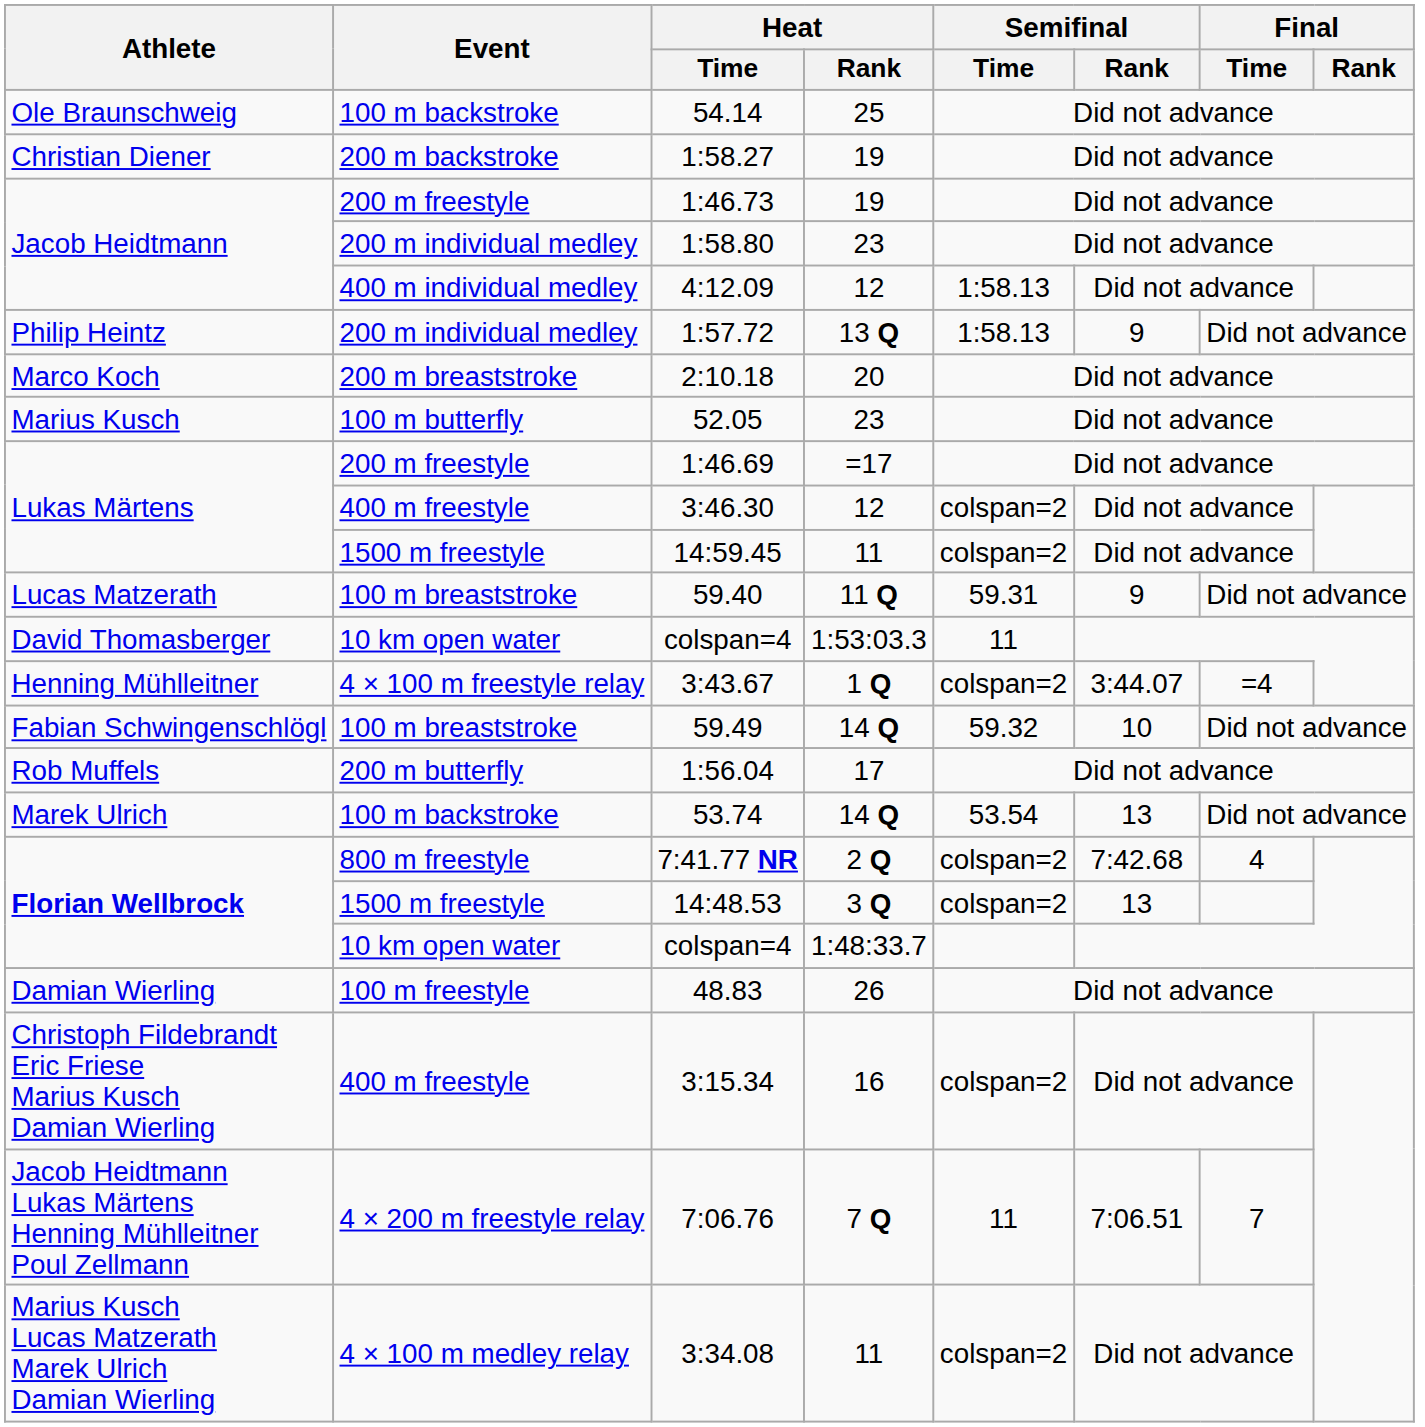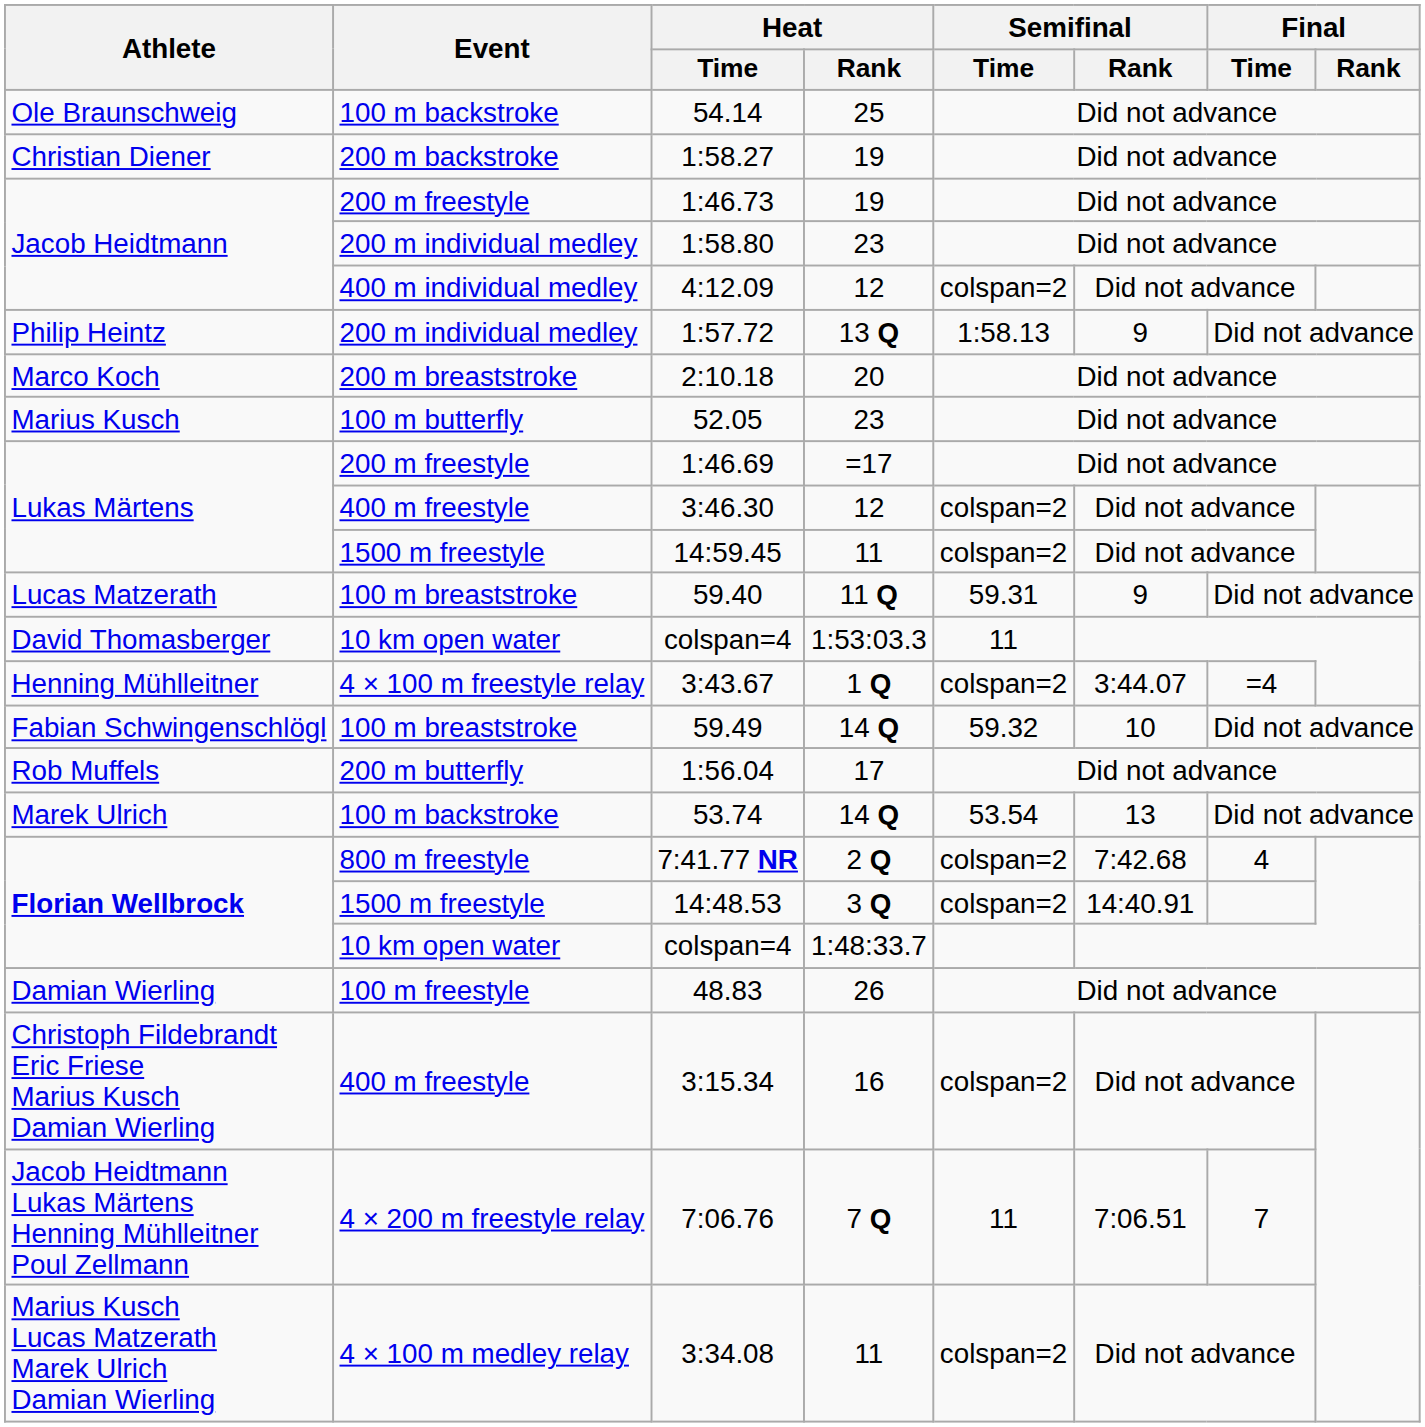(1004, 288) 1:58.13 -> (1004, 288) colspan=2
(1137, 903) 13 -> (1140, 903) 14:40.91
